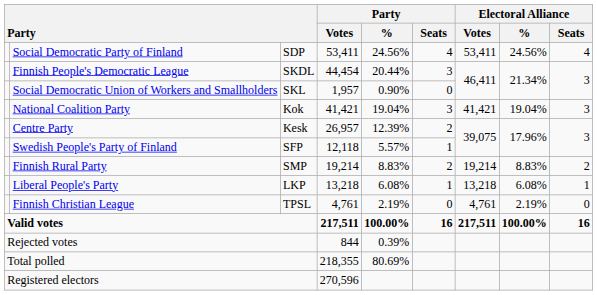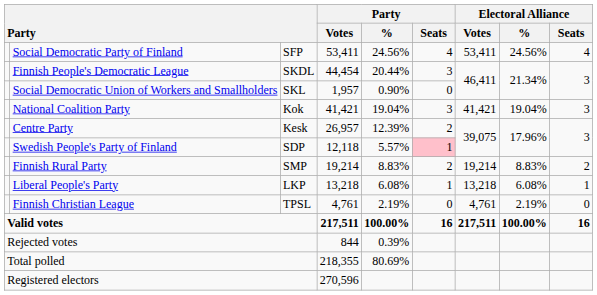(294, 52) SDP -> (293, 52) SFP
(293, 147) SFP -> (294, 147) SDP
(449, 147) no background -> (449, 147) pink background
